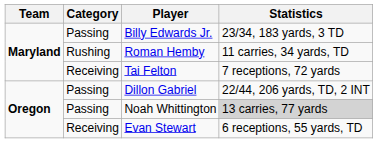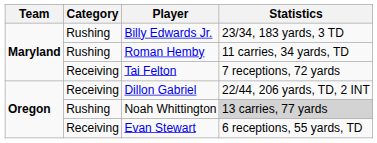(88, 33) Passing -> (88, 33) Rushing
(88, 90) Passing -> (93, 90) Receiving
(88, 109) Passing -> (88, 109) Rushing
